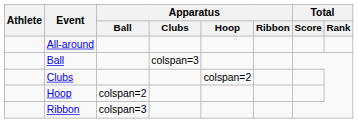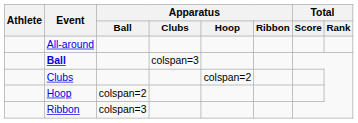(55, 61) normal -> (56, 61) bold
